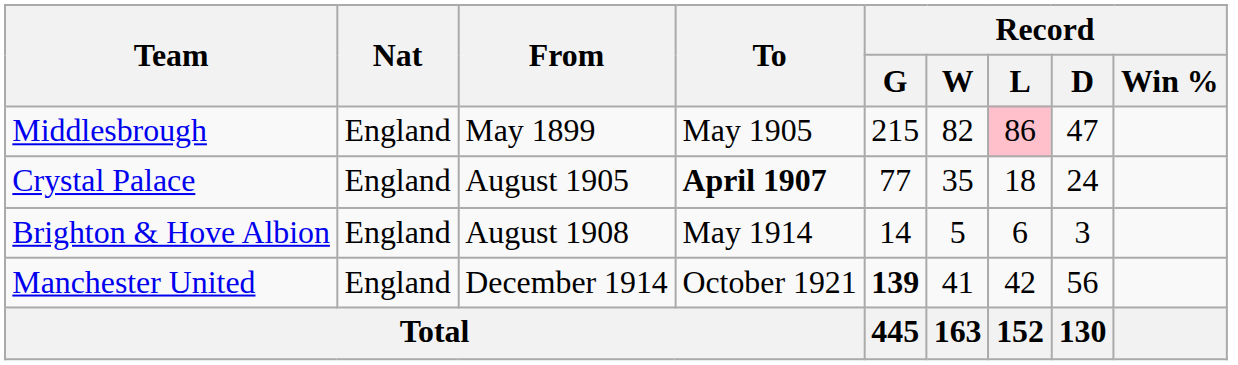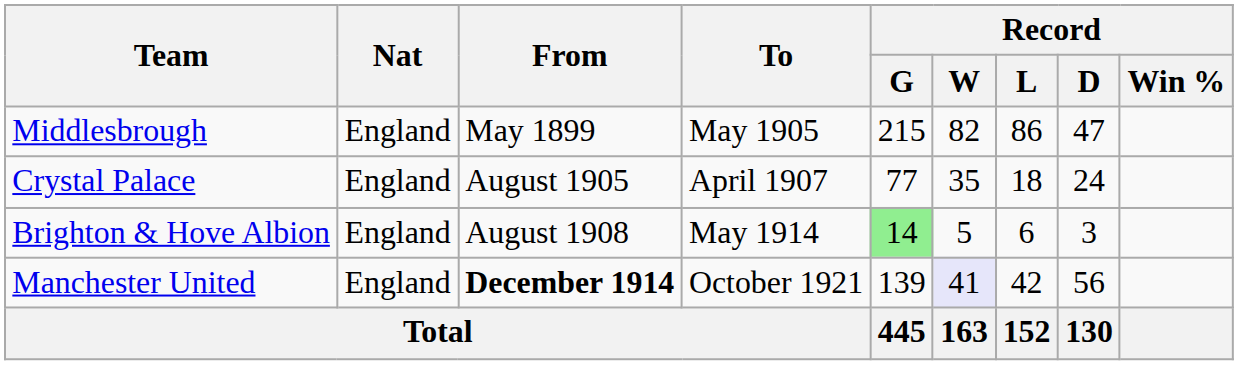(1020, 130) pink background -> (1027, 130) no background
(755, 181) bold -> (758, 181) normal
(895, 231) no background -> (902, 231) lightgreen background
(567, 282) normal -> (570, 282) bold
(895, 282) bold -> (902, 282) normal
(958, 282) no background -> (964, 282) lavender background
